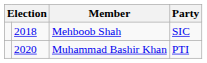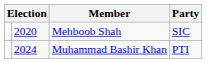(25, 31) 2018 -> (25, 31) 2020
(25, 49) 2020 -> (25, 49) 2024
